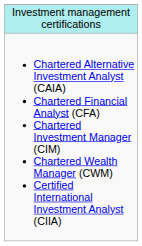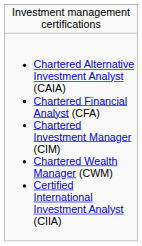(71, 19) paleturquoise background -> (71, 19) no background
